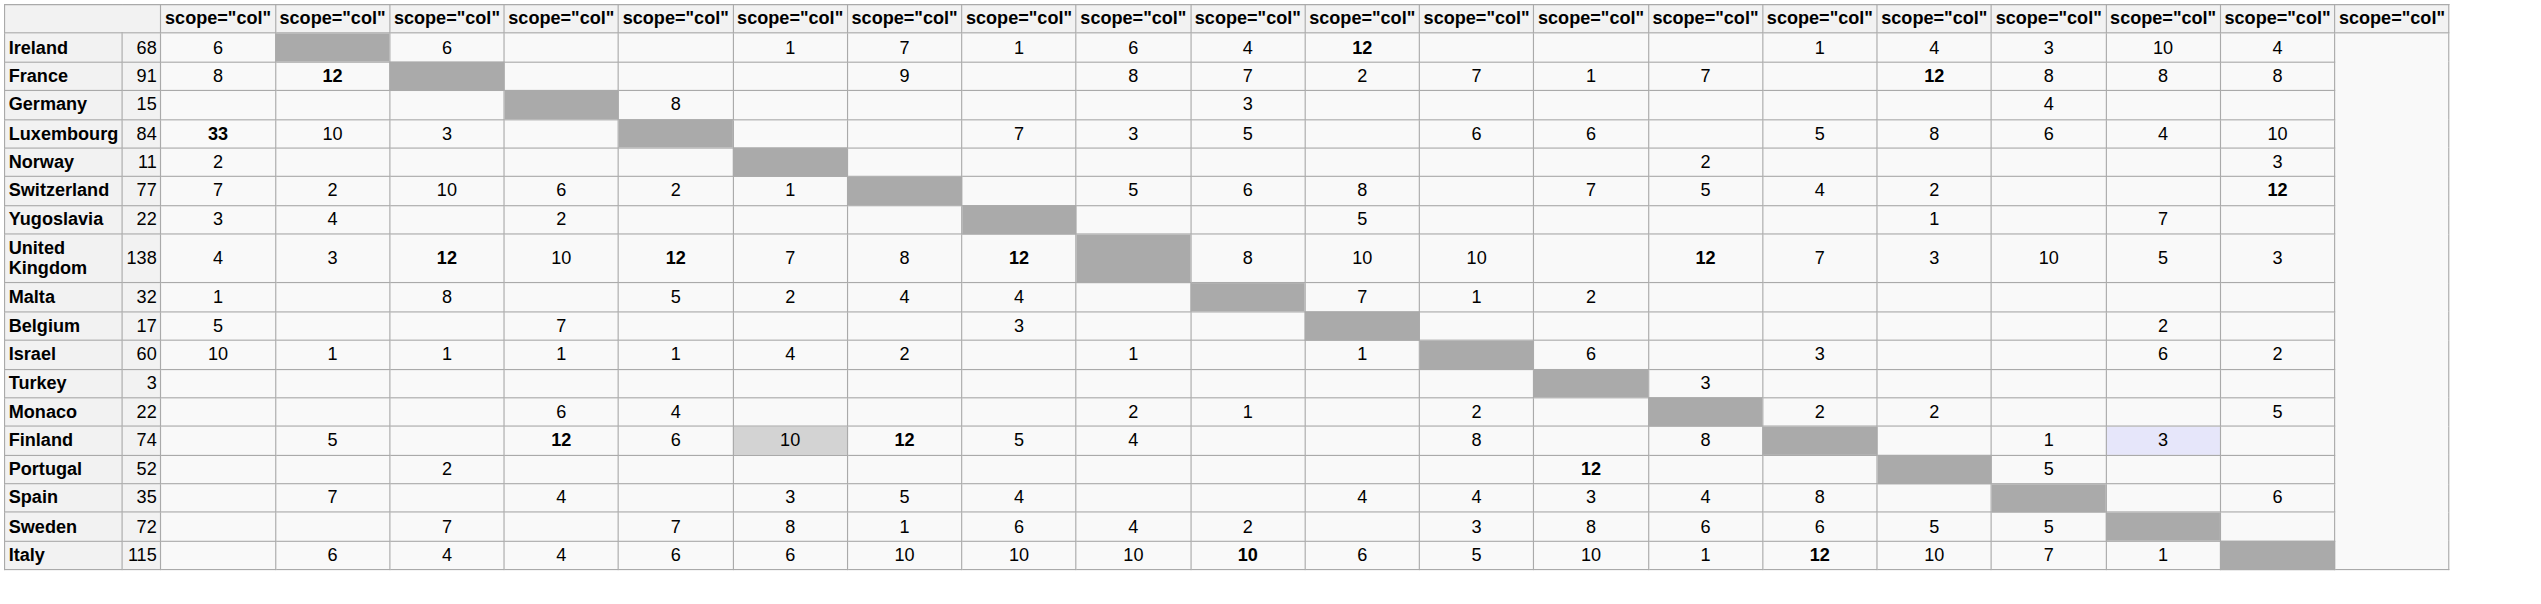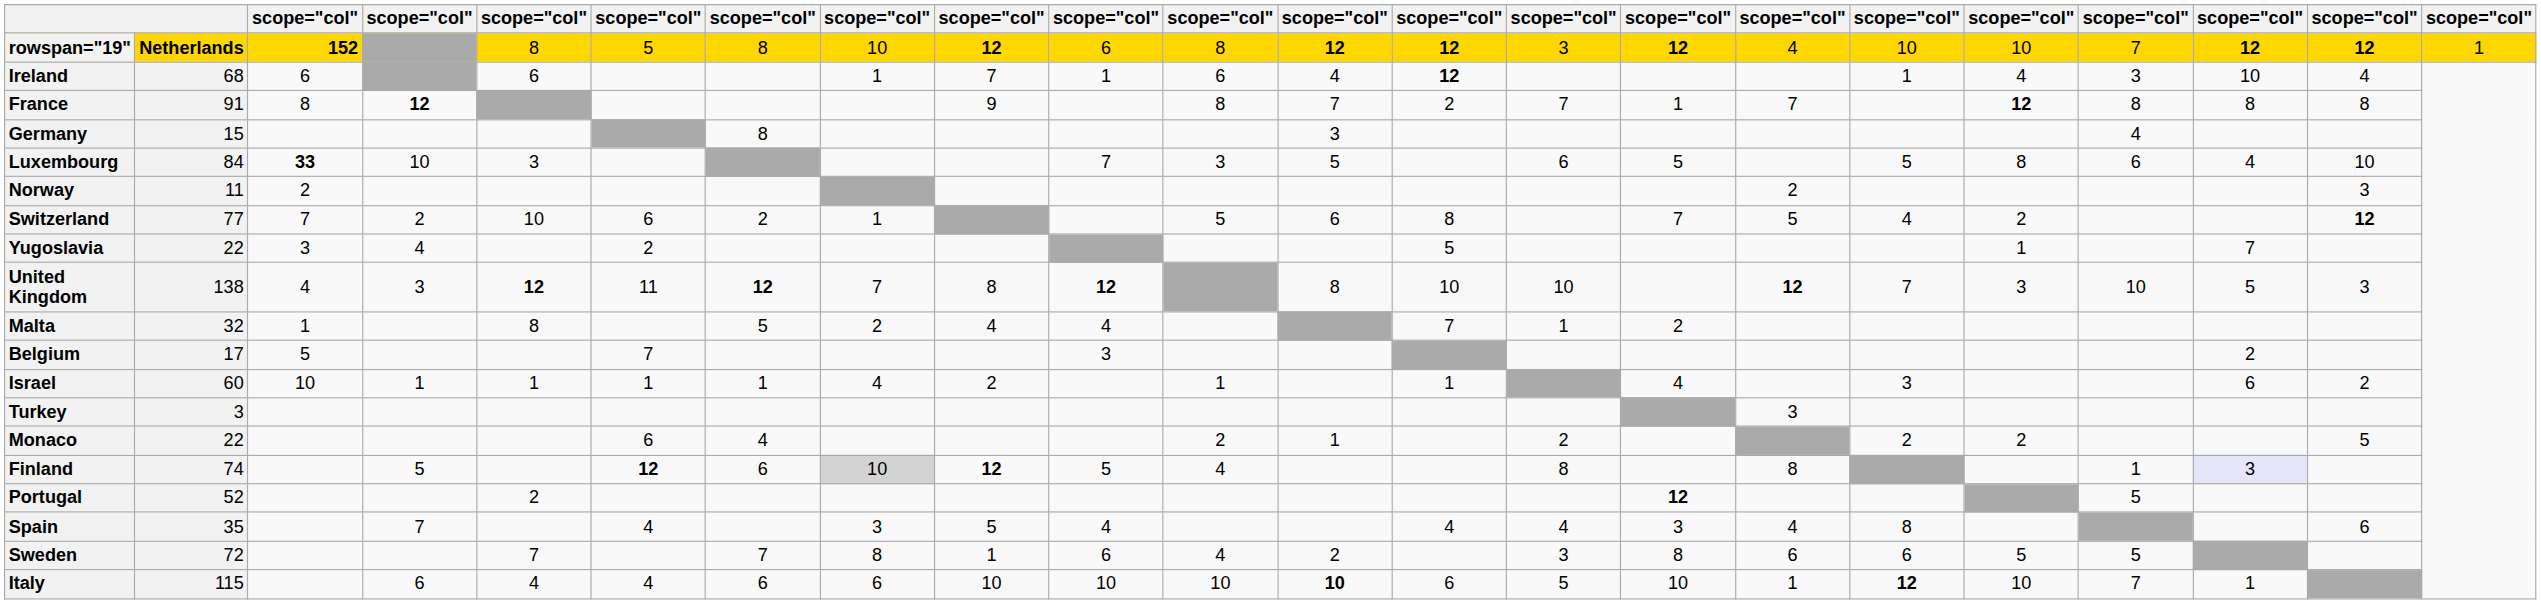+ row: (70, 47)
(1591, 133) 6 -> (1678, 162) 5
(561, 258) 10 -> (648, 287) 11
(1591, 354) 6 -> (1678, 383) 4
